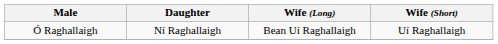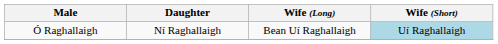(432, 30) no background -> (432, 30) lightblue background
